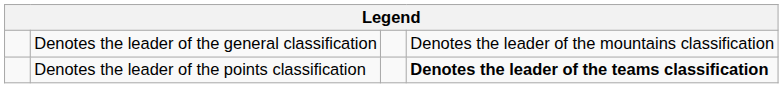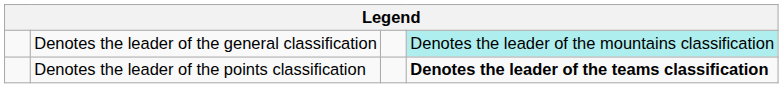(592, 43) no background -> (592, 43) paleturquoise background
